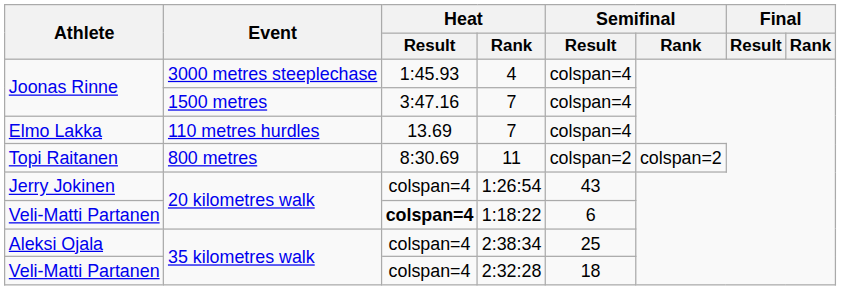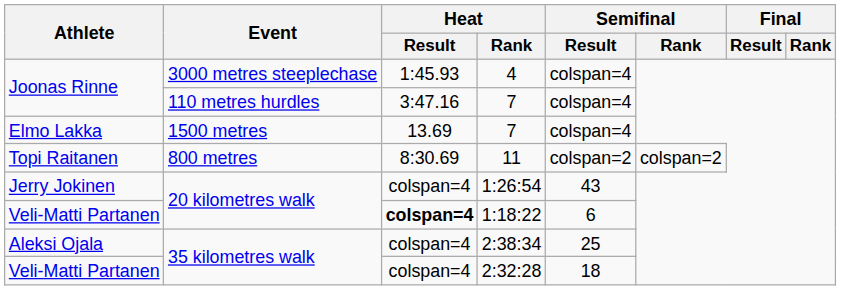(218, 102) 1500 metres -> (244, 102) 110 metres hurdles
(244, 130) 110 metres hurdles -> (218, 130) 1500 metres
